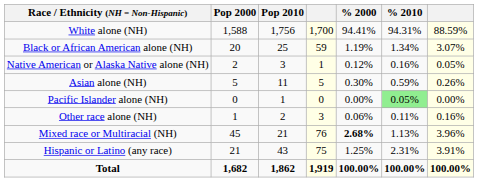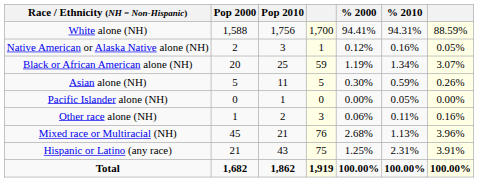rows swapped: (108, 47) <-> (108, 64)
(405, 99) lightgreen background -> (405, 99) no background
(359, 133) bold -> (359, 133) normal
